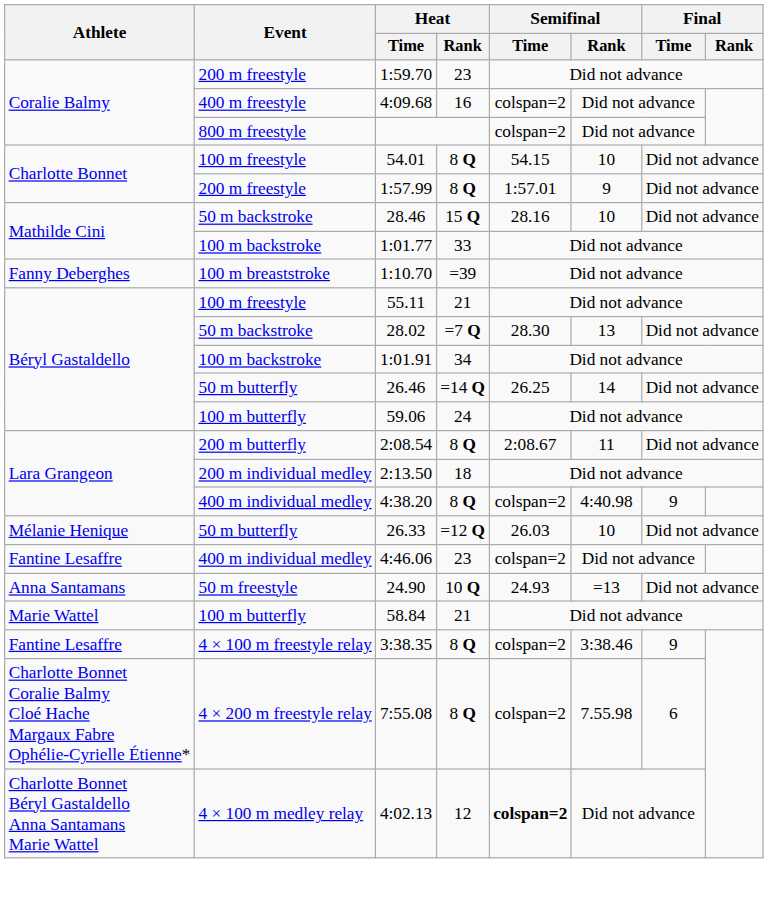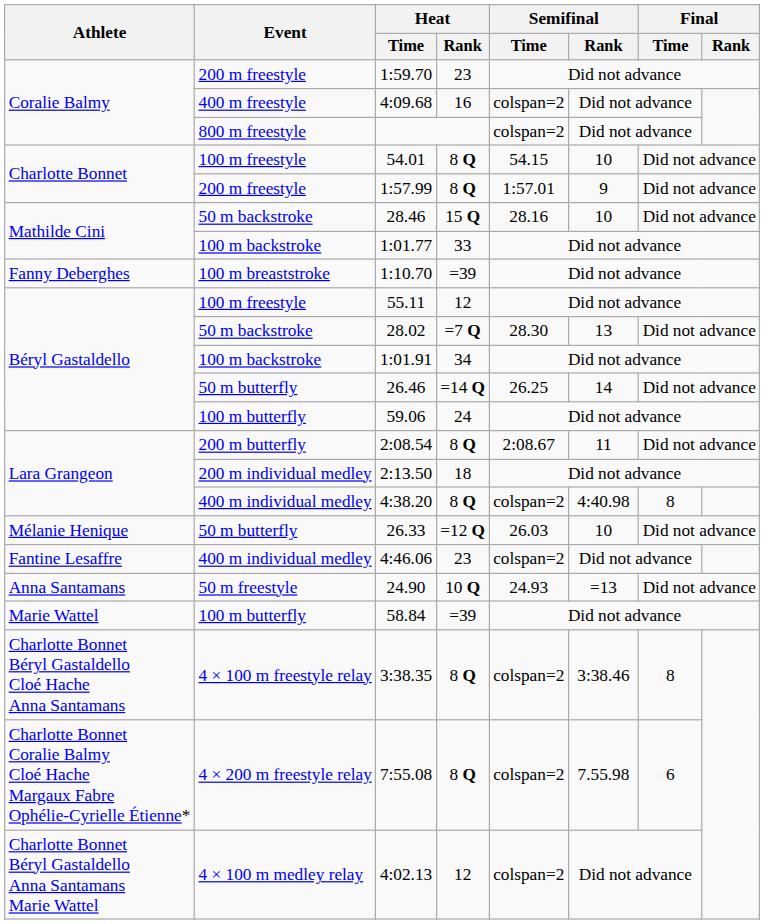(463, 302) 21 -> (463, 302) 12
(673, 502) 9 -> (670, 502) 8
(463, 616) 21 -> (463, 616) =39
(65, 644) Fantine Lesaffre -> (69, 675) Charlotte Bonnet Béryl Gastaldello Cloé Hache Anna Santamans
(673, 644) 9 -> (670, 675) 8
(530, 813) bold -> (529, 875) normal
